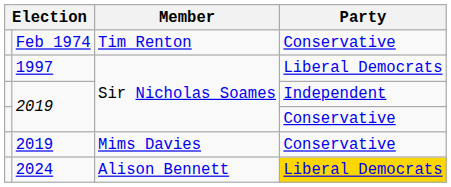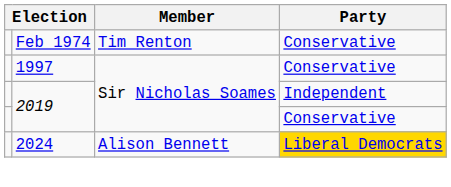(363, 68) Liberal Democrats -> (340, 68) Conservative
- row: (34, 144)
